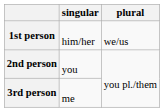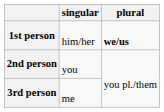(116, 41) normal -> (116, 41) bold
